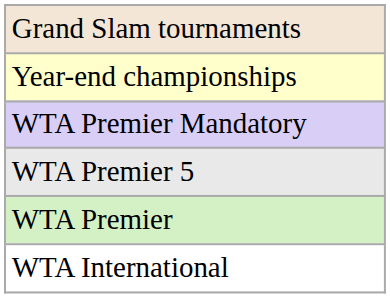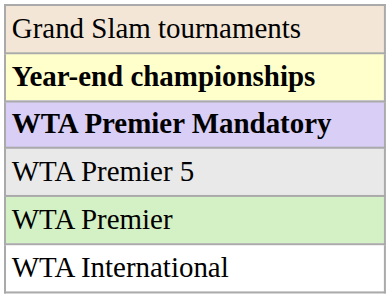(154, 76) normal -> (164, 76) bold
(159, 124) normal -> (172, 124) bold
